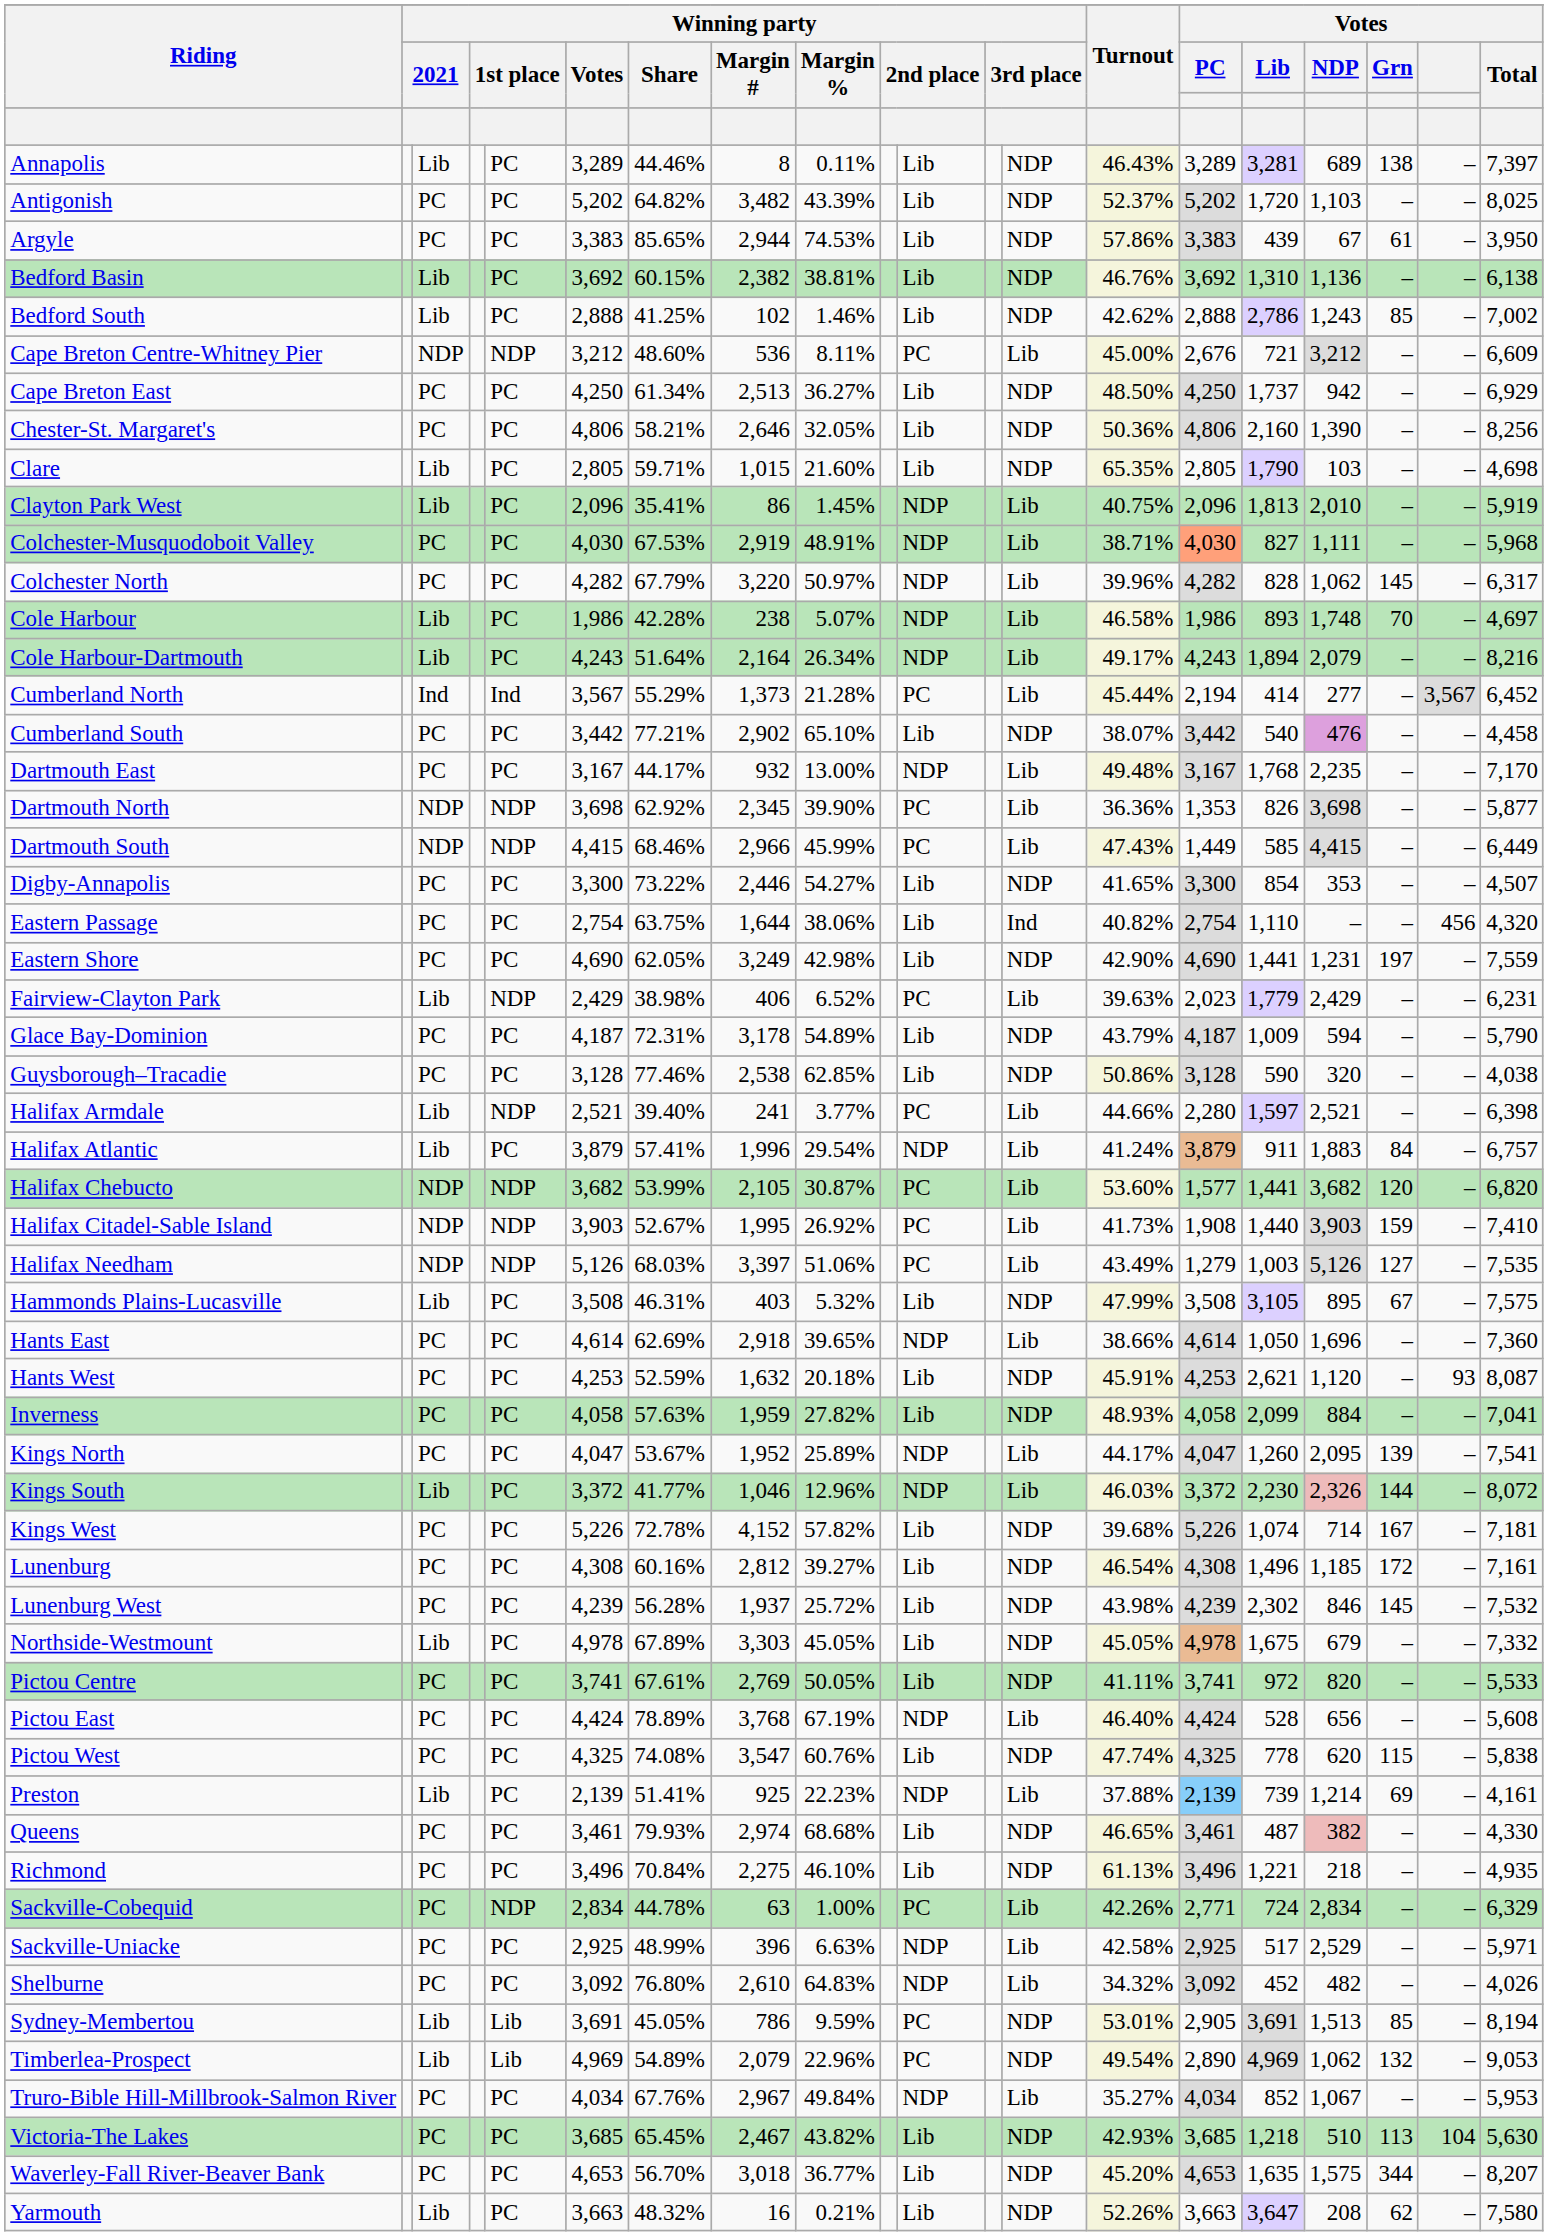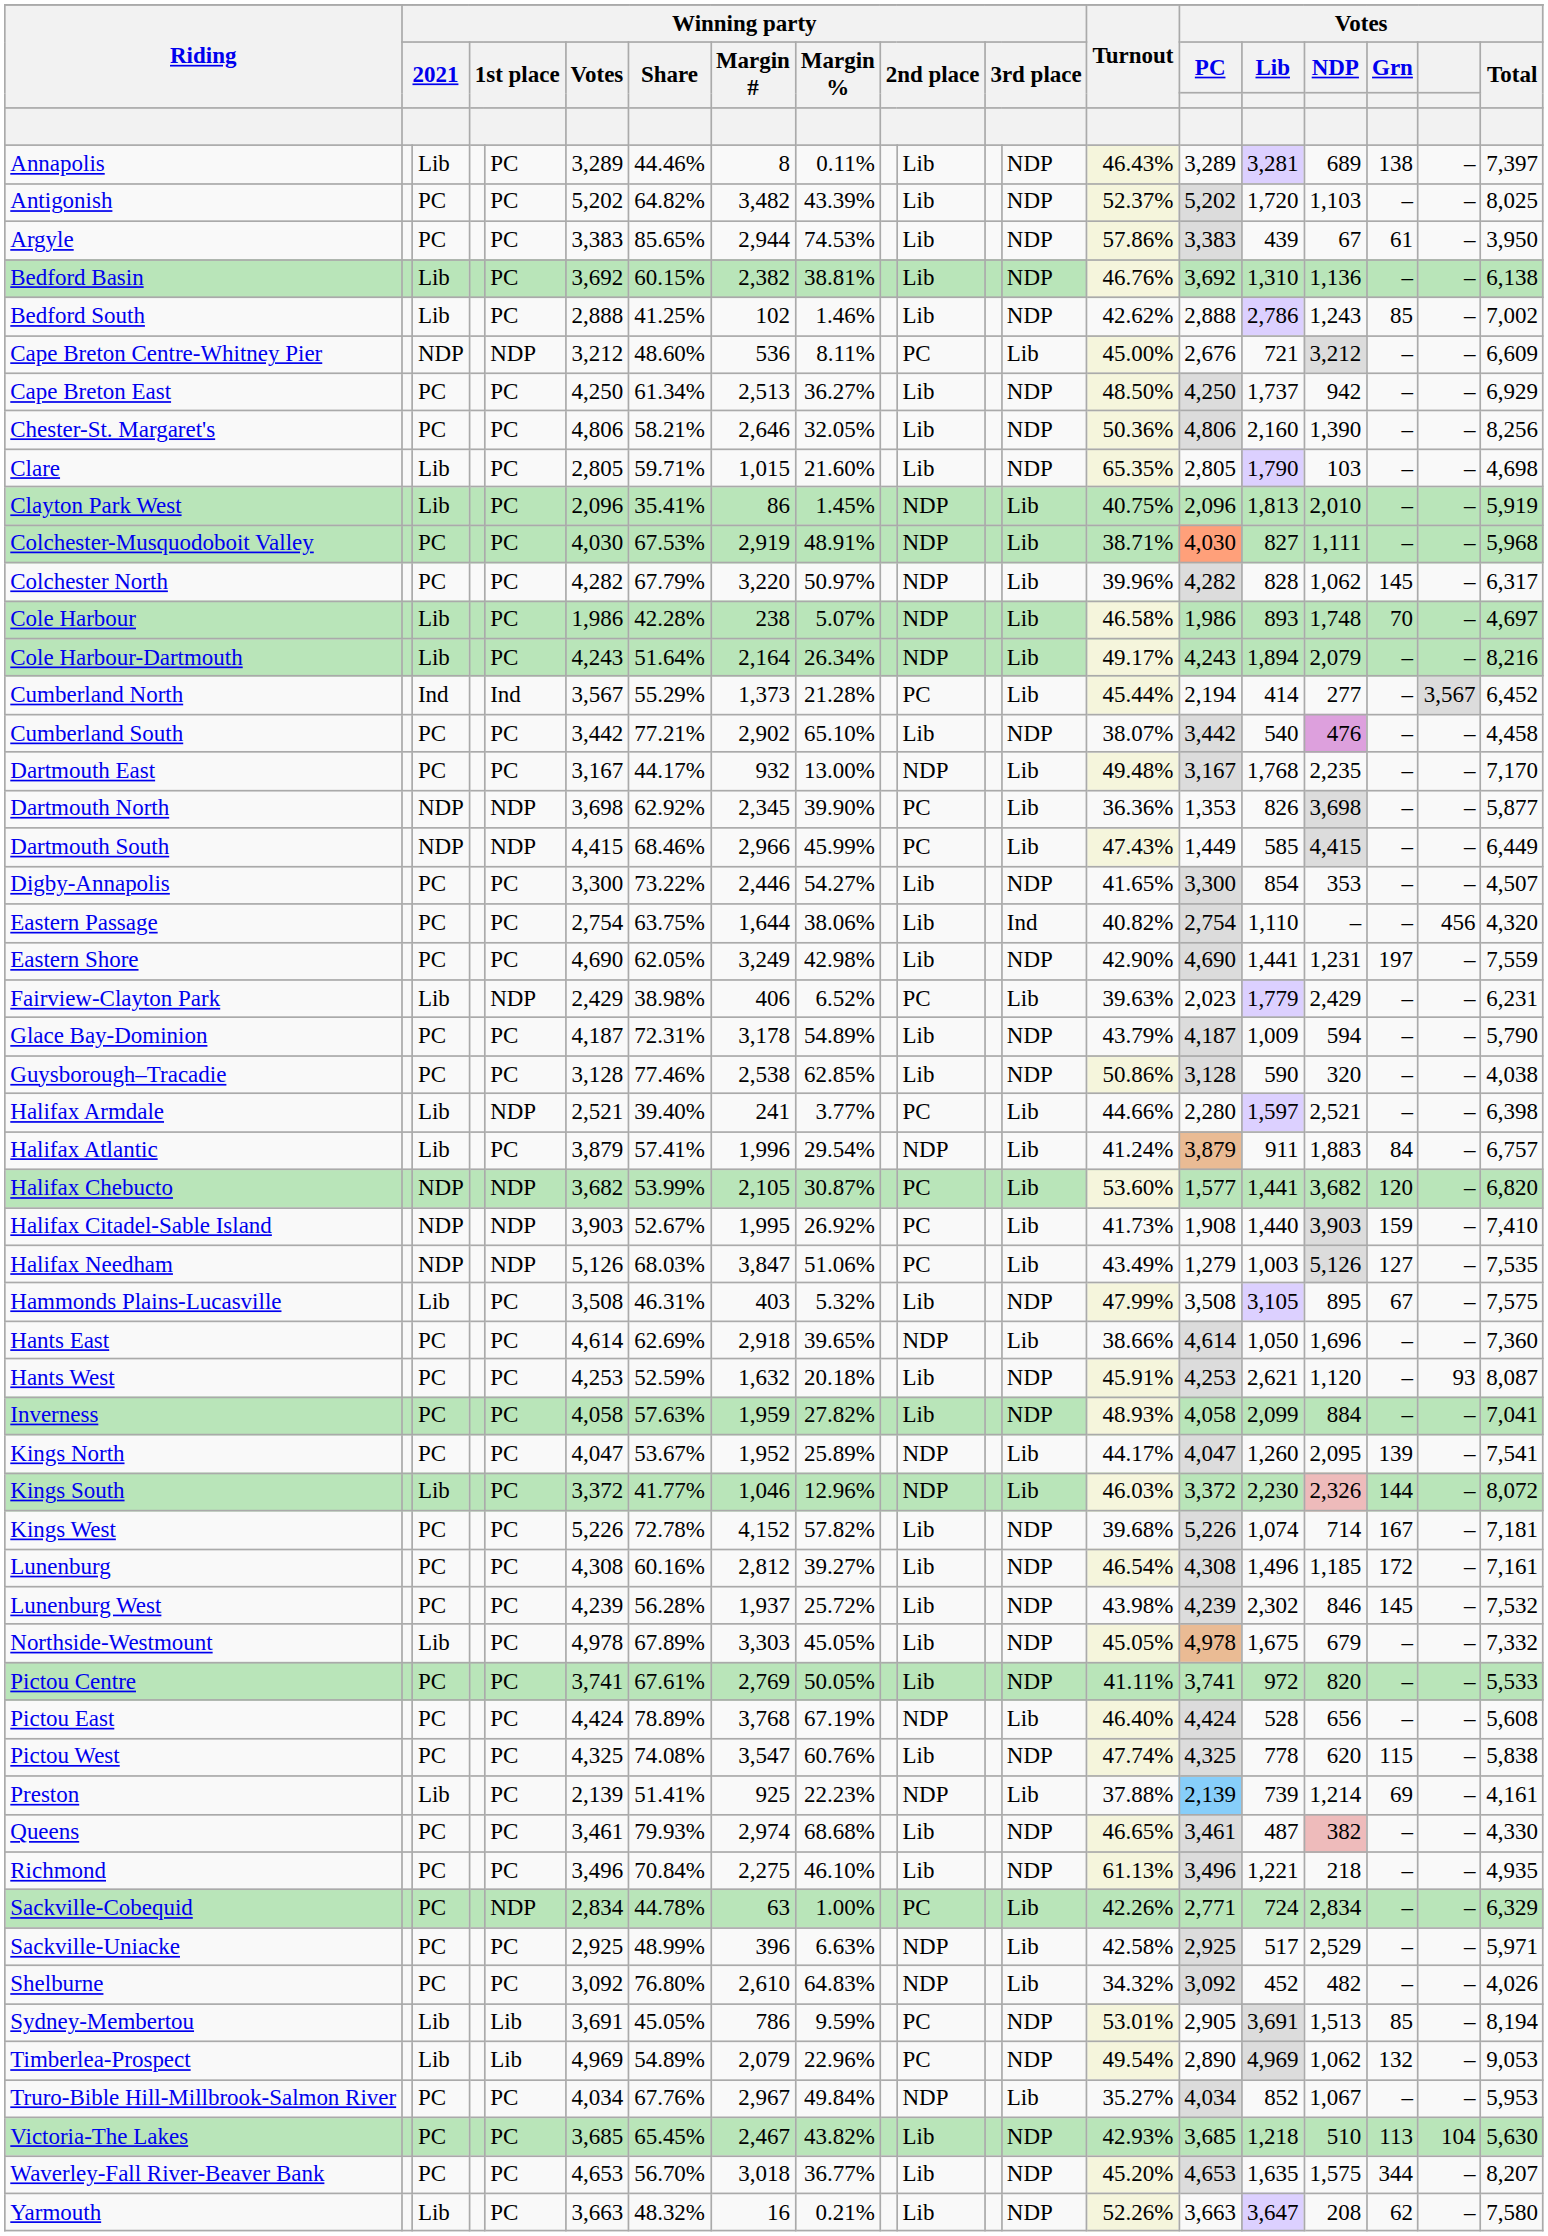(764, 1263) 3,397 -> (764, 1263) 3,847
